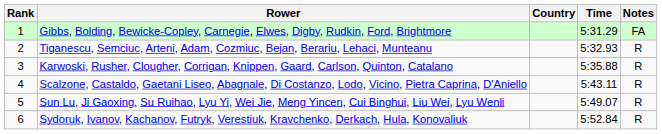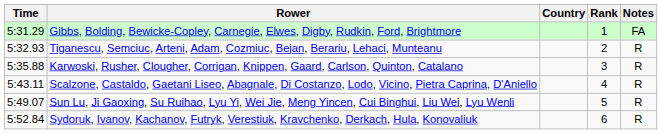columns swapped: (21, 13) <-> (599, 13)
